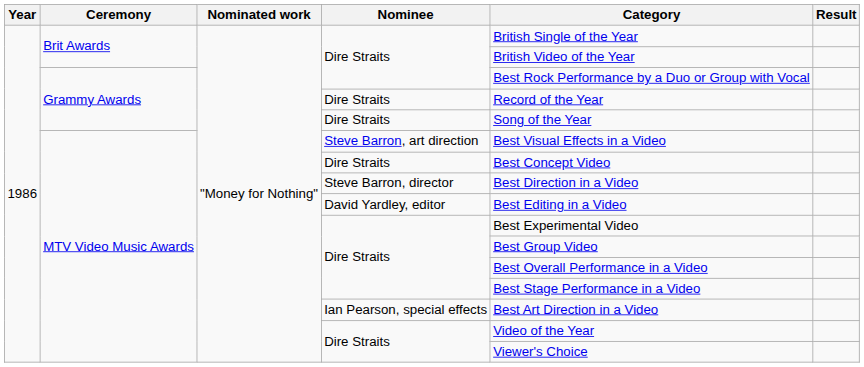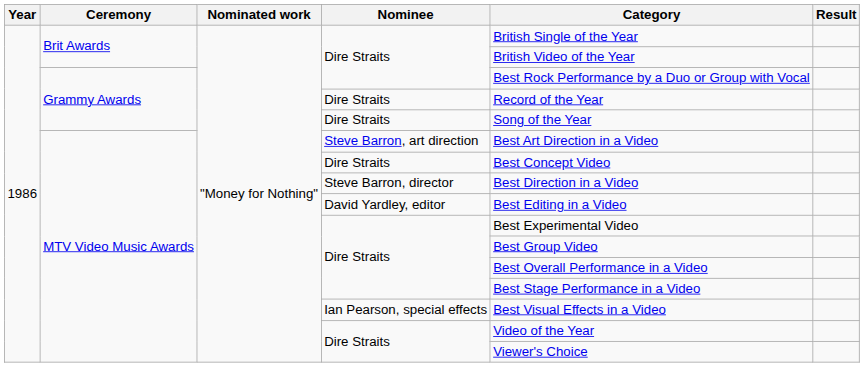(580, 141) Best Visual Effects in a Video -> (576, 141) Best Art Direction in a Video
(576, 309) Best Art Direction in a Video -> (580, 309) Best Visual Effects in a Video
